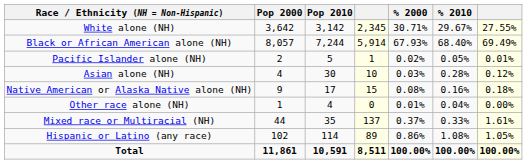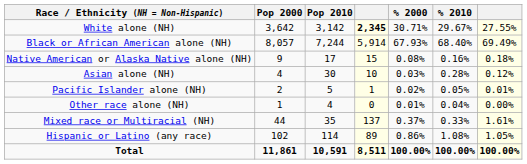(372, 28) normal -> (372, 28) bold
rows swapped: (129, 89) <-> (129, 58)
